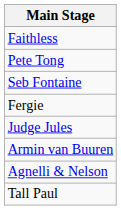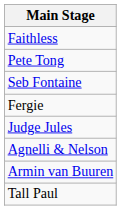(60, 149) Armin van Buuren -> (58, 149) Agnelli & Nelson
(58, 171) Agnelli & Nelson -> (60, 171) Armin van Buuren
